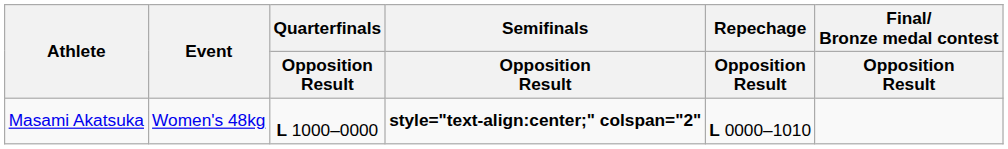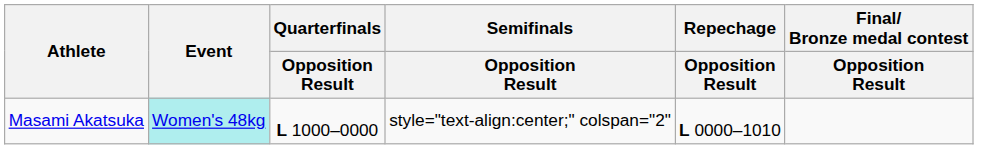(209, 121) no background -> (209, 121) paleturquoise background
(545, 121) bold -> (530, 121) normal
